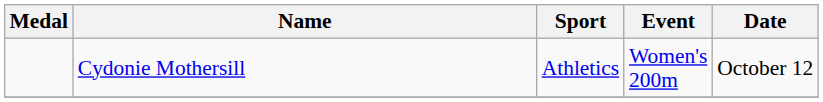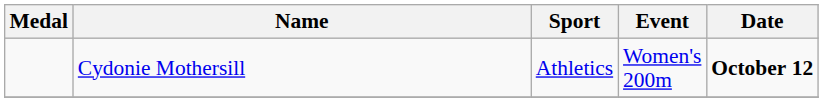(765, 67) normal -> (762, 67) bold
